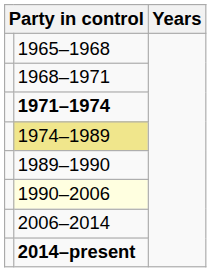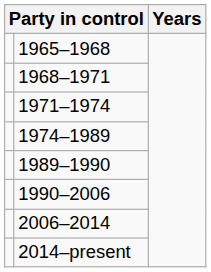(64, 106) bold -> (64, 106) normal
(64, 135) khaki background -> (64, 135) no background
(64, 194) lightyellow background -> (64, 194) no background
(77, 252) bold -> (74, 252) normal
